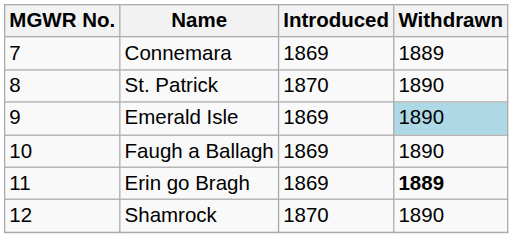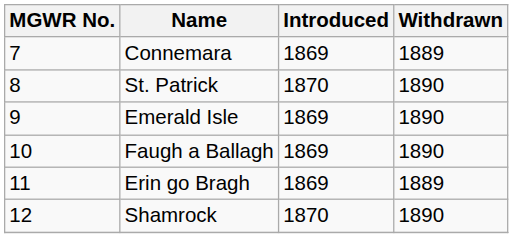(421, 118) lightblue background -> (421, 118) no background
(421, 183) bold -> (421, 183) normal
